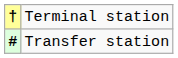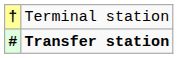(97, 41) normal -> (97, 41) bold
